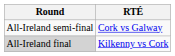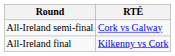(39, 43) lightgrey background -> (39, 43) no background
